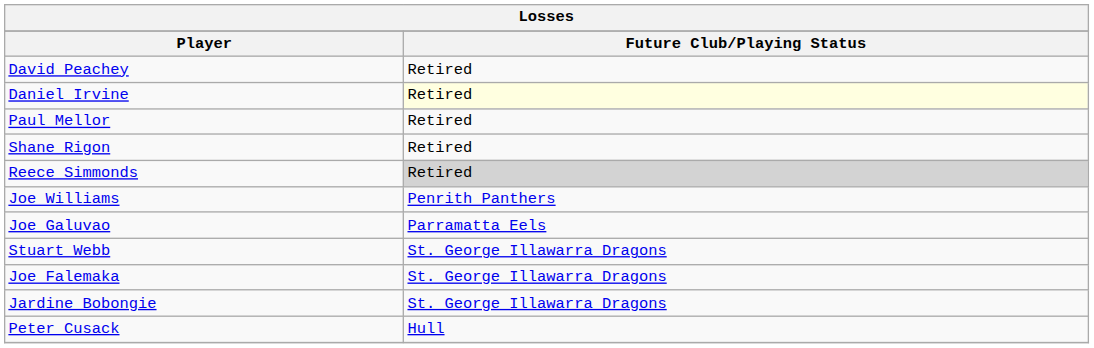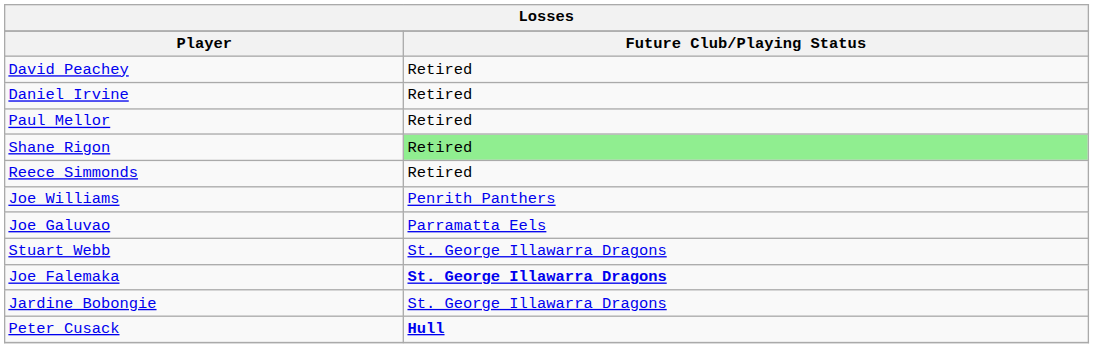(440, 95) lightyellow background -> (440, 95) no background
(440, 147) no background -> (440, 147) lightgreen background
(440, 173) lightgrey background -> (440, 173) no background
(537, 277) normal -> (537, 277) bold
(426, 329) normal -> (426, 329) bold
